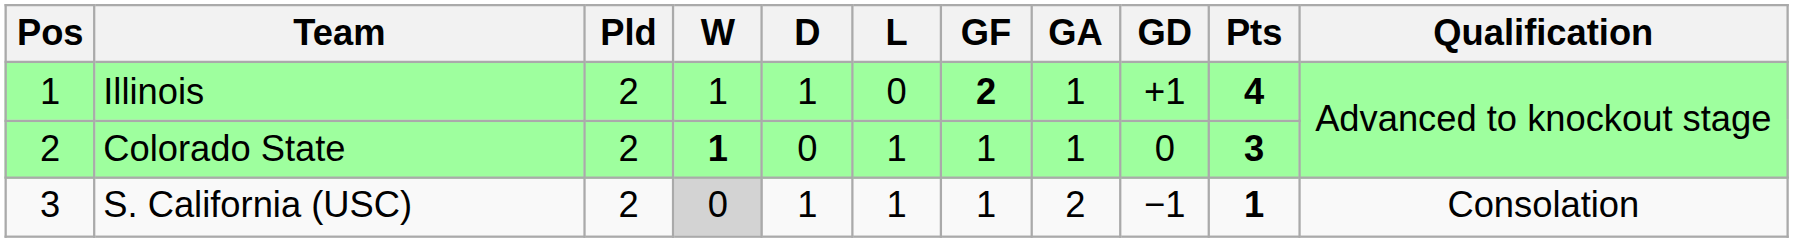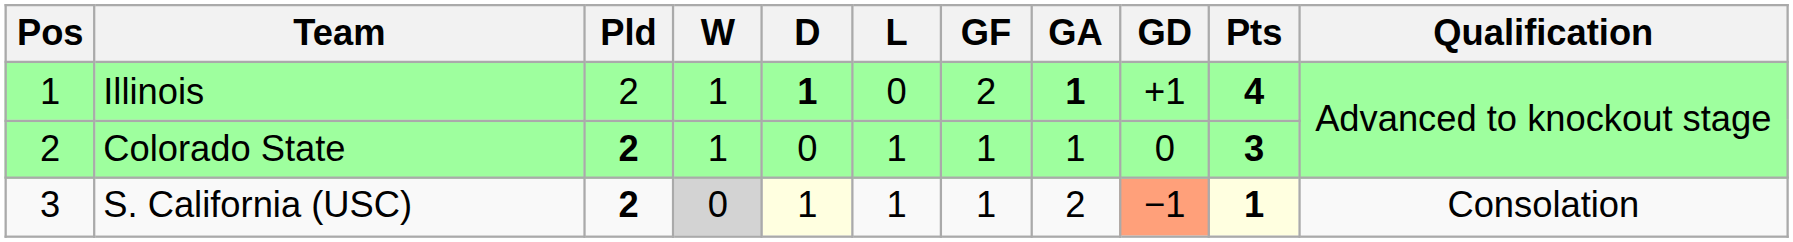(807, 90) normal -> (807, 90) bold
(986, 90) bold -> (986, 90) normal
(1075, 90) normal -> (1075, 90) bold
(628, 148) normal -> (628, 148) bold
(718, 148) bold -> (718, 148) normal
(628, 206) normal -> (628, 206) bold
(807, 206) no background -> (807, 206) lightyellow background
(1165, 206) no background -> (1165, 206) lightsalmon background
(1254, 206) no background -> (1254, 206) lightyellow background
